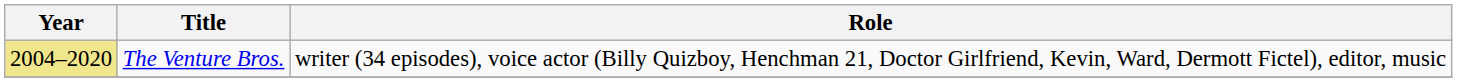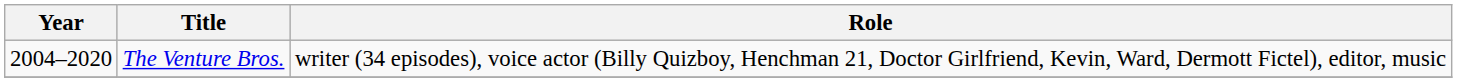(61, 58) khaki background -> (61, 58) no background
